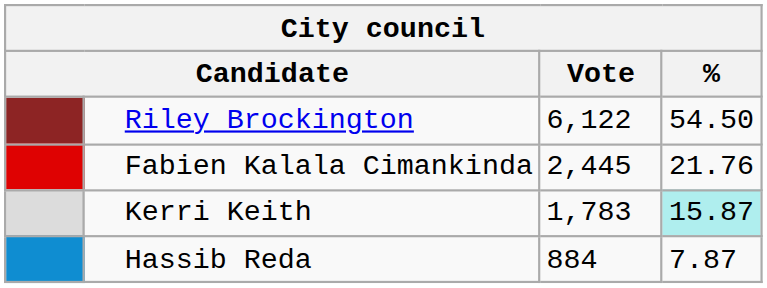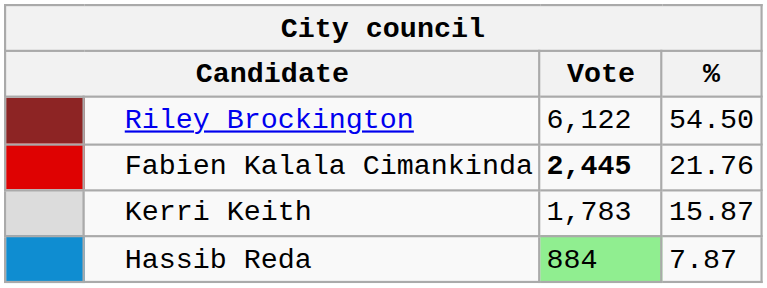(589, 167) normal -> (589, 167) bold
(711, 213) paleturquoise background -> (711, 213) no background
(572, 259) no background -> (572, 259) lightgreen background
